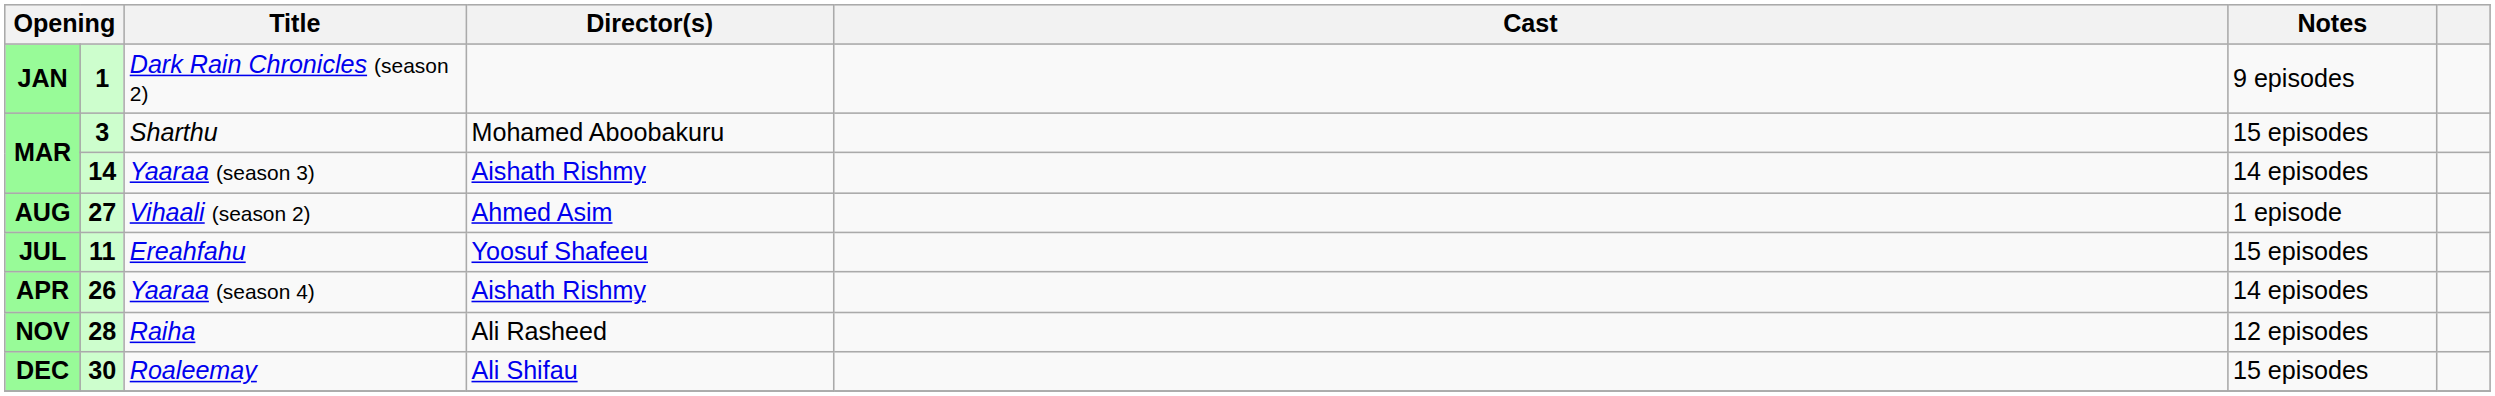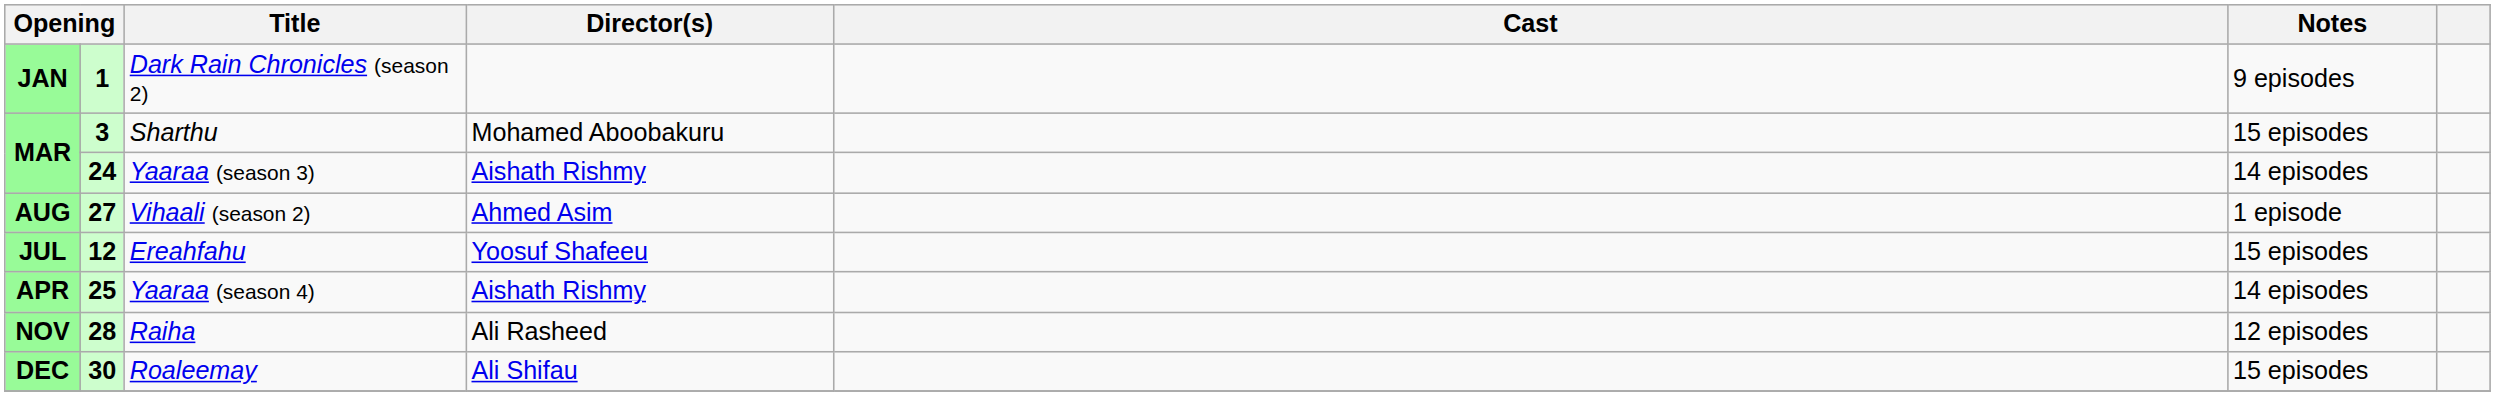(102, 172) 14 -> (102, 172) 24
(102, 251) 11 -> (102, 251) 12
(102, 291) 26 -> (102, 291) 25
